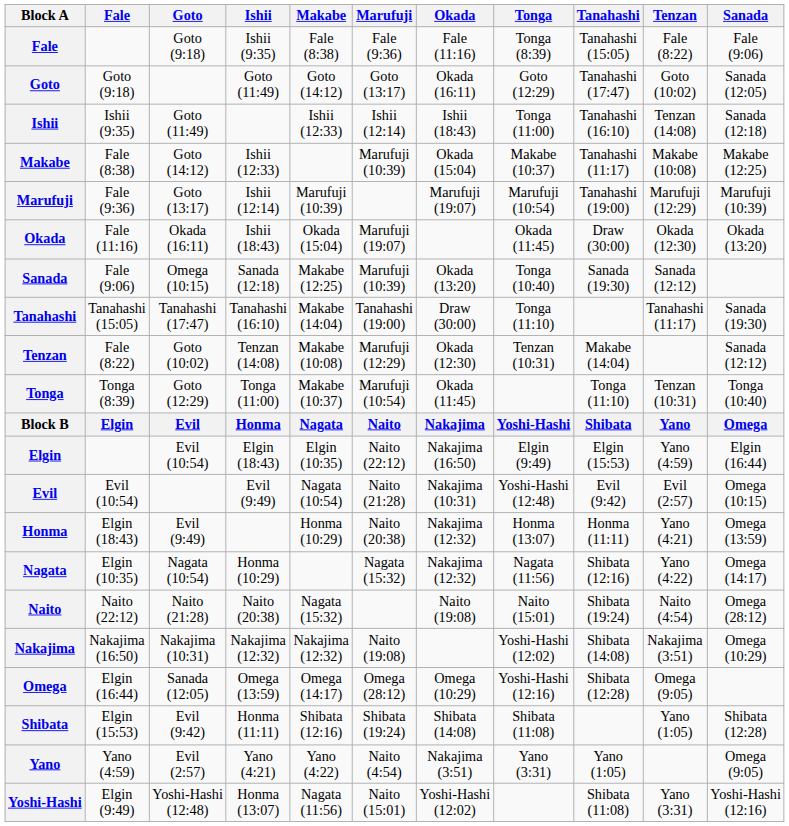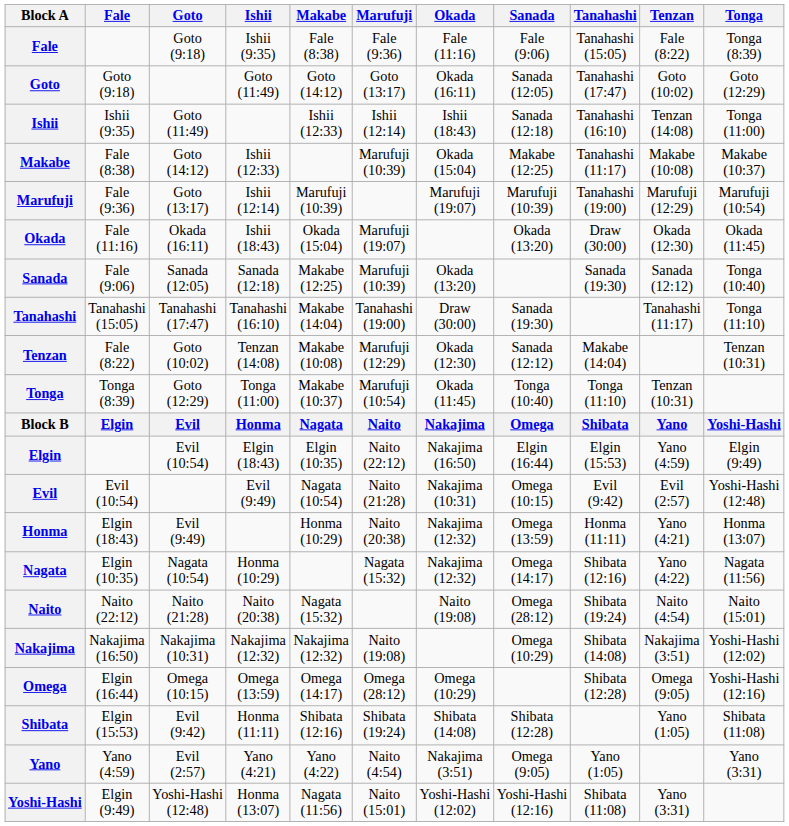columns swapped: (746, 15) <-> (533, 15)
(188, 278) Omega (10:15) -> (188, 278) Sanada (12:05)
(188, 686) Sanada (12:05) -> (188, 686) Omega (10:15)
